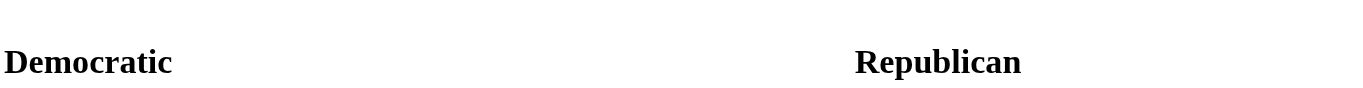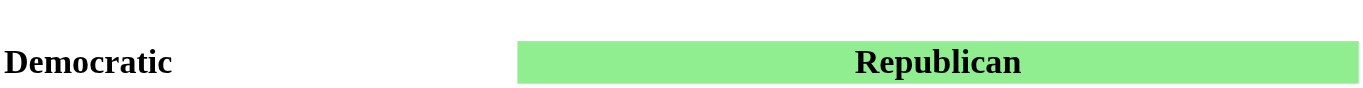(938, 61) no background -> (938, 61) lightgreen background
